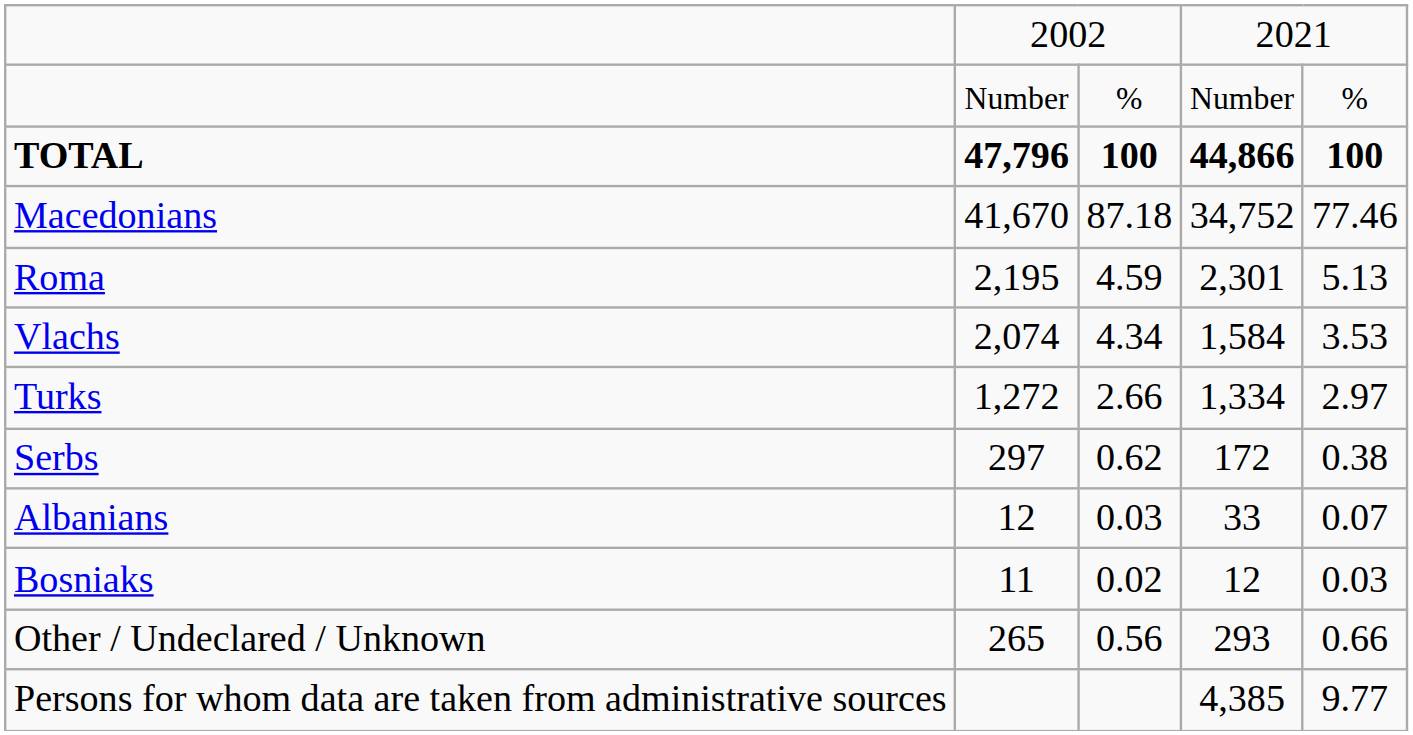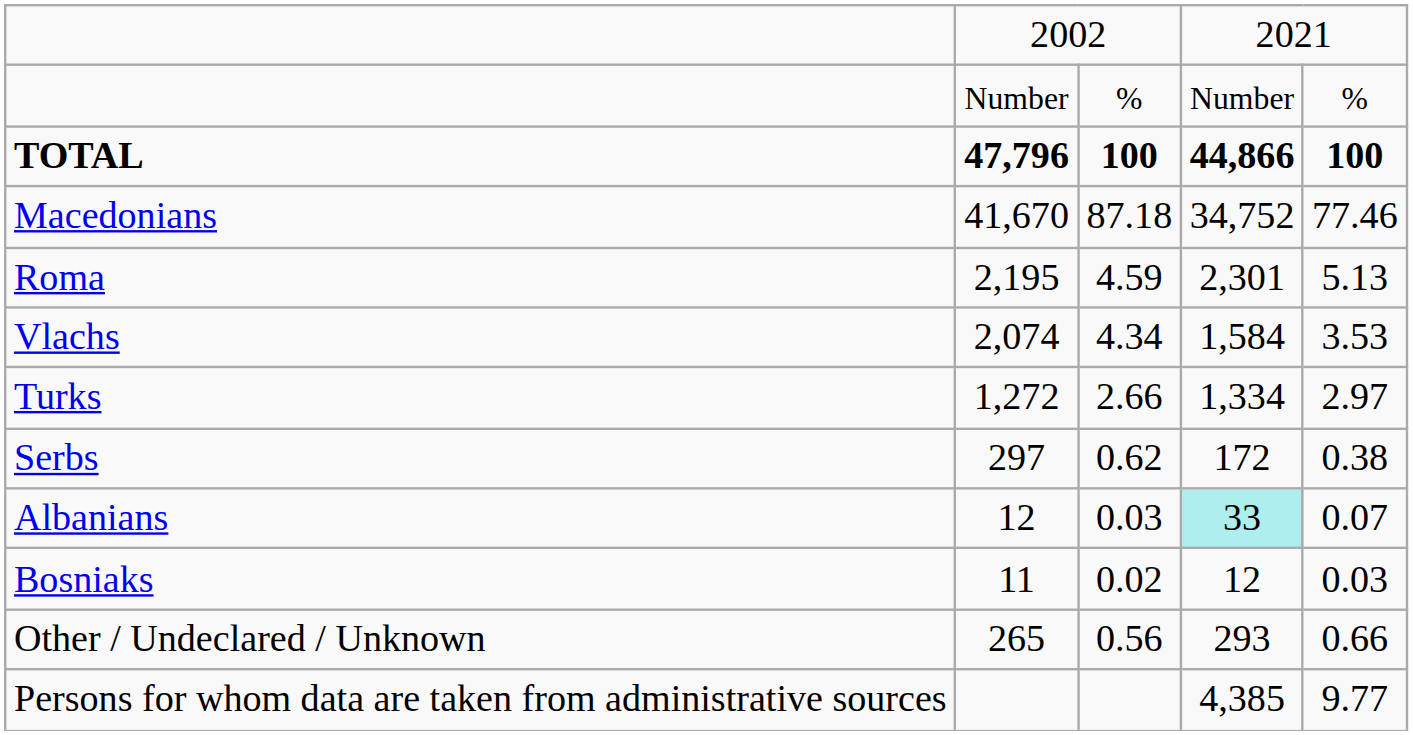(1242, 517) no background -> (1242, 517) paleturquoise background
